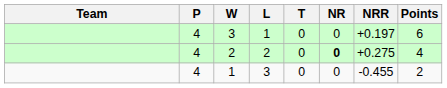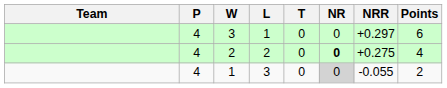(376, 33) +0.197 -> (376, 33) +0.297
(337, 72) no background -> (337, 72) lightgrey background
(376, 72) -0.455 -> (376, 72) -0.055
